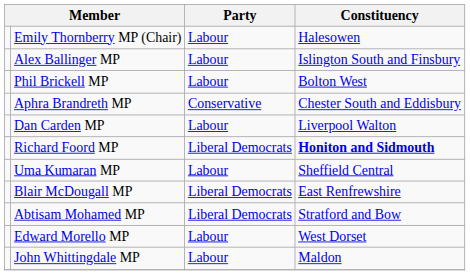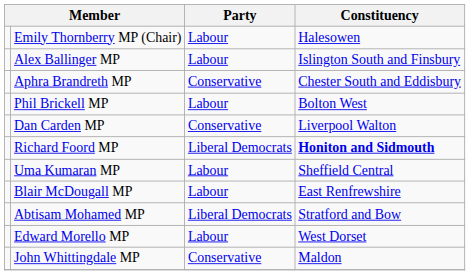rows swapped: (73, 103) <-> (61, 81)
(208, 125) Labour -> (225, 125) Conservative
(240, 192) Liberal Democrats -> (208, 192) Labour
(208, 258) Labour -> (225, 258) Conservative
